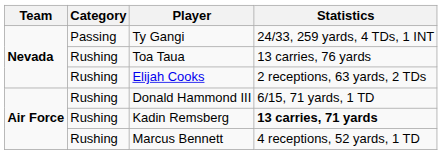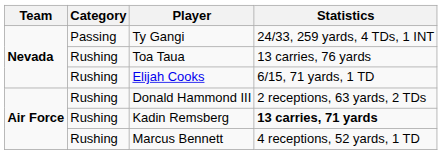(342, 77) 2 receptions, 63 yards, 2 TDs -> (316, 77) 6/15, 71 yards, 1 TD
(316, 97) 6/15, 71 yards, 1 TD -> (342, 97) 2 receptions, 63 yards, 2 TDs
